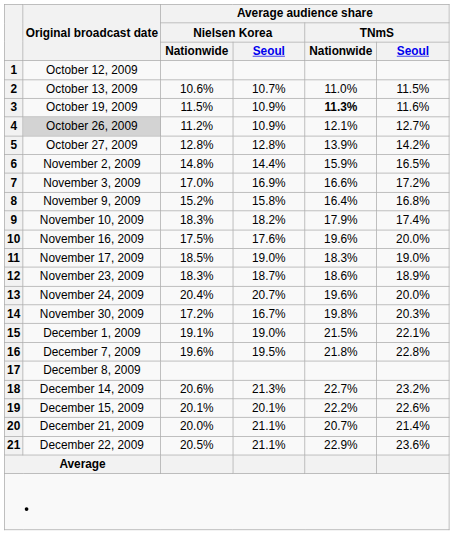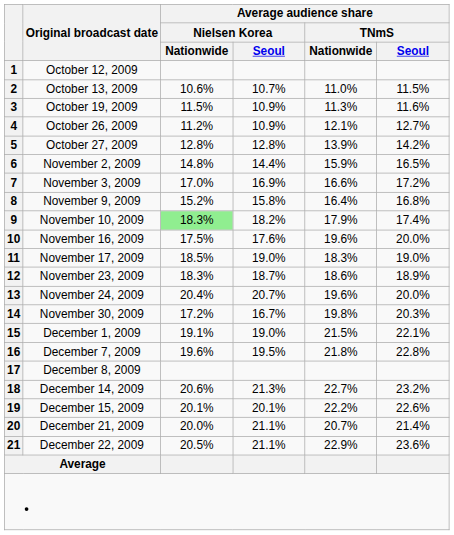(341, 107) bold -> (341, 107) normal
(92, 126) lightgrey background -> (92, 126) no background
(197, 220) no background -> (197, 220) lightgreen background
